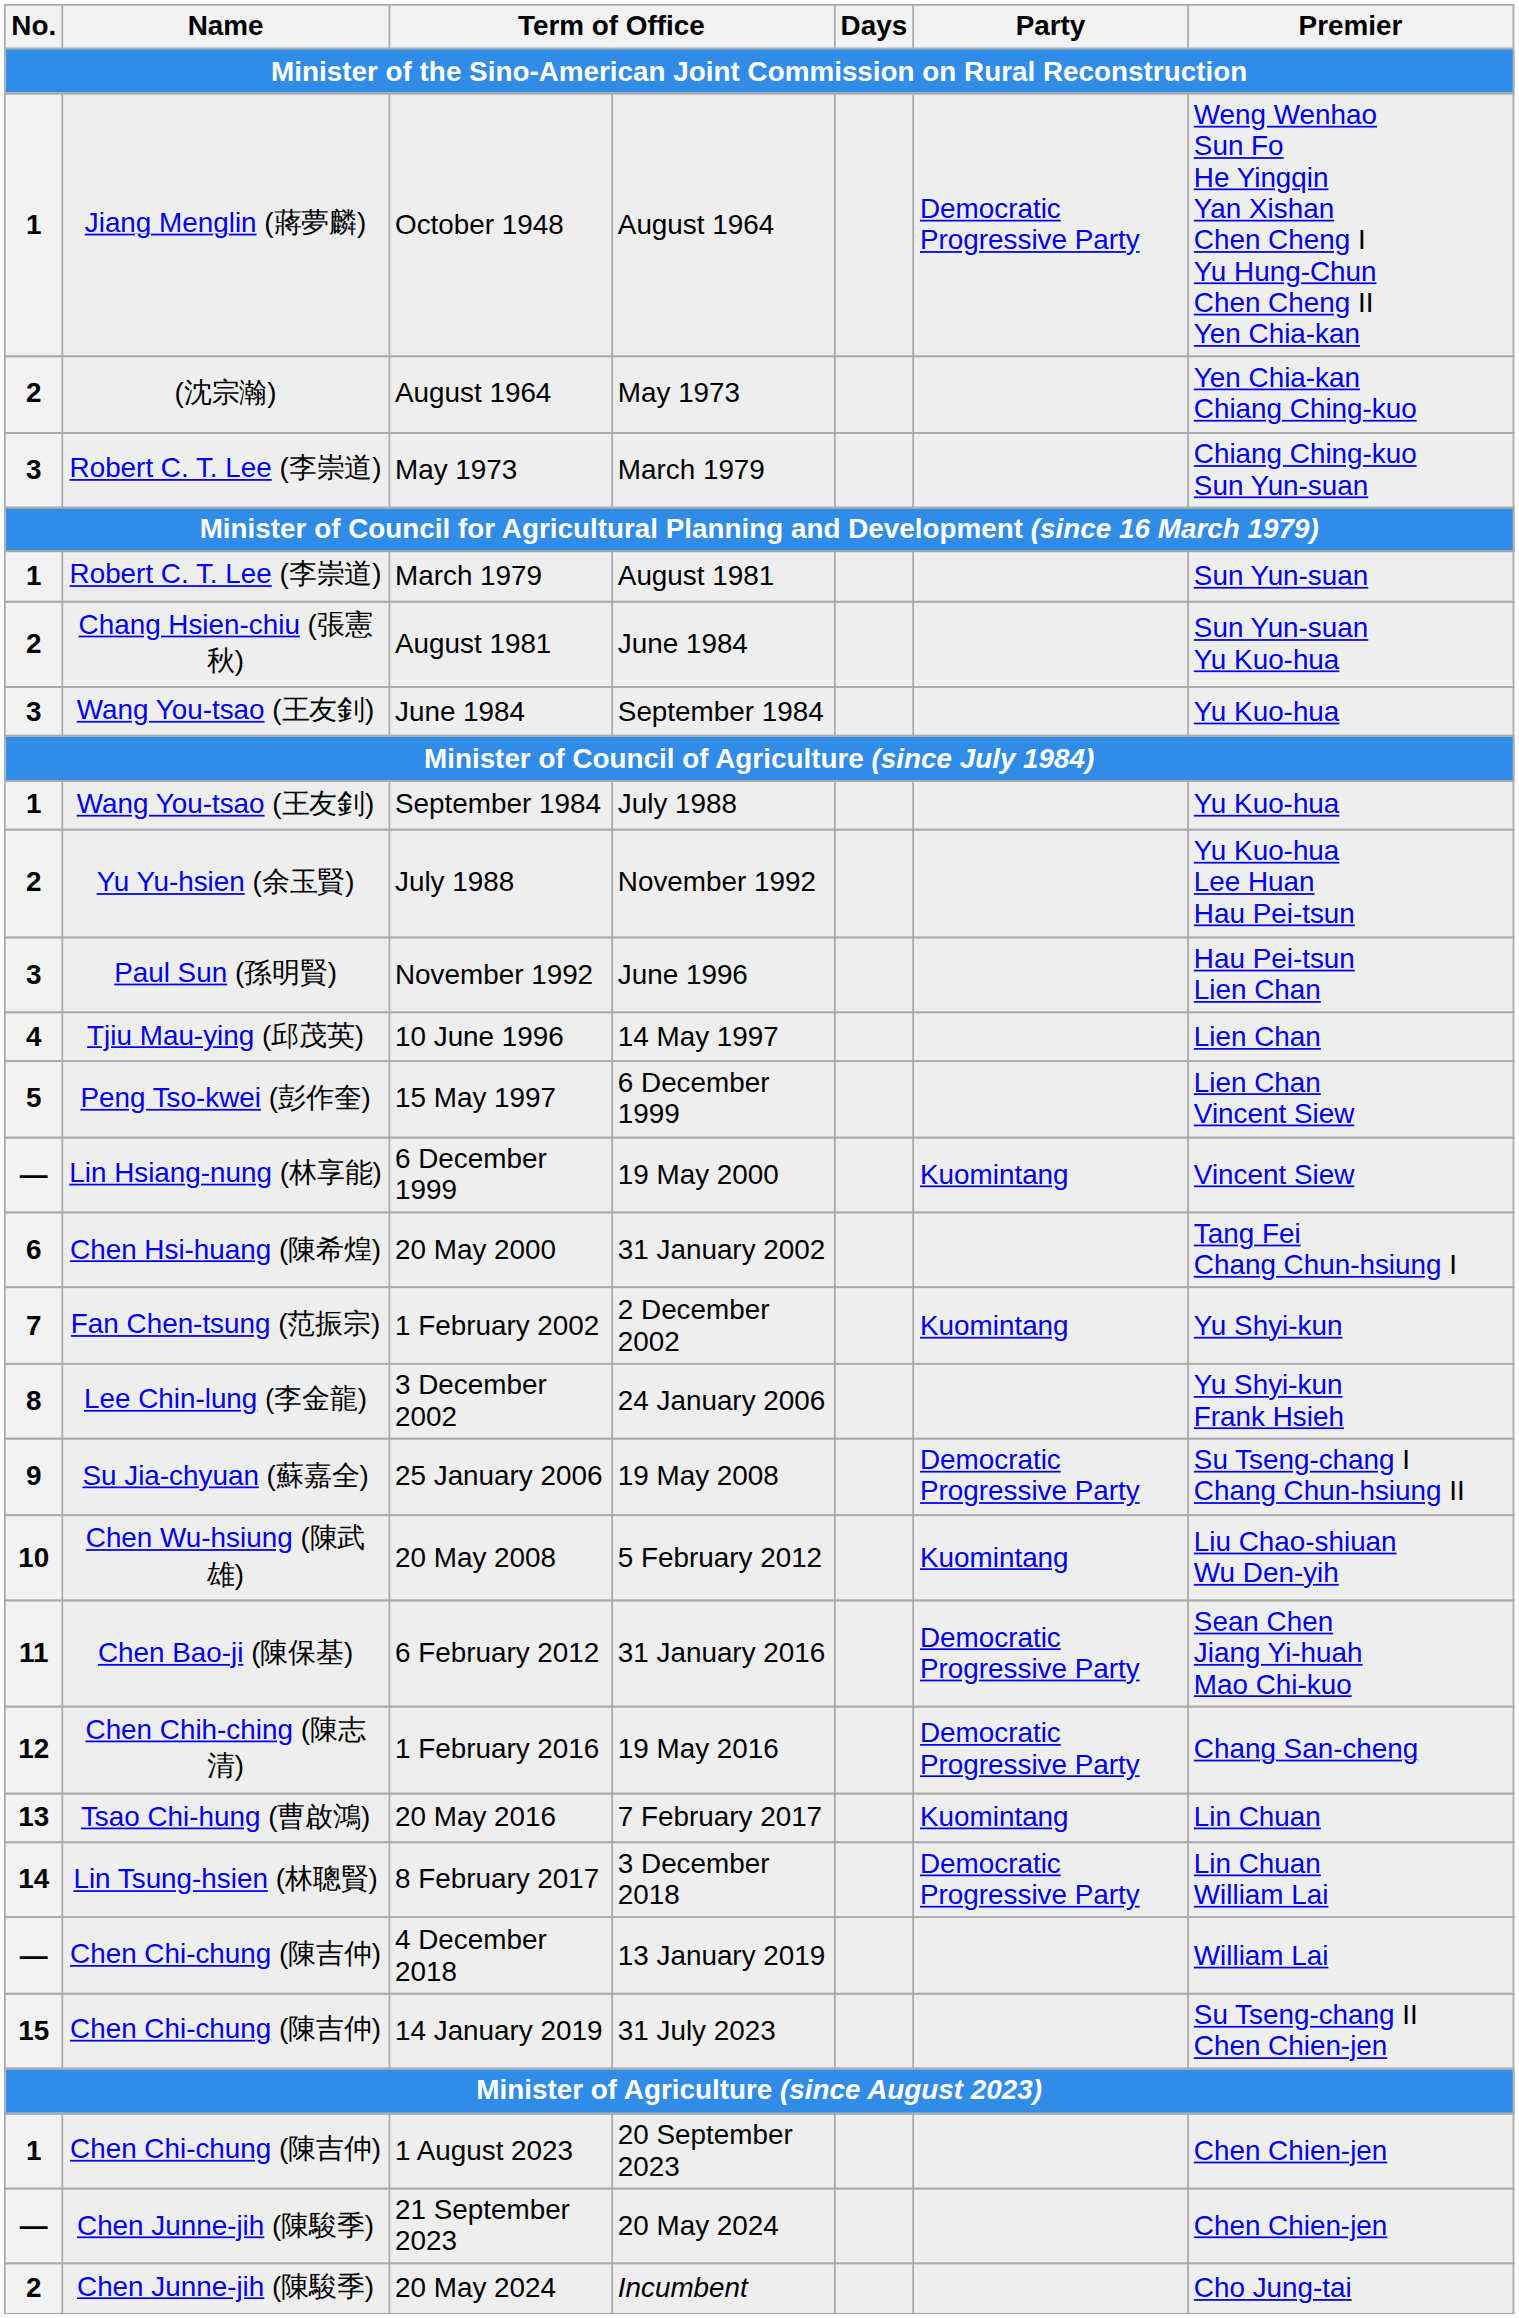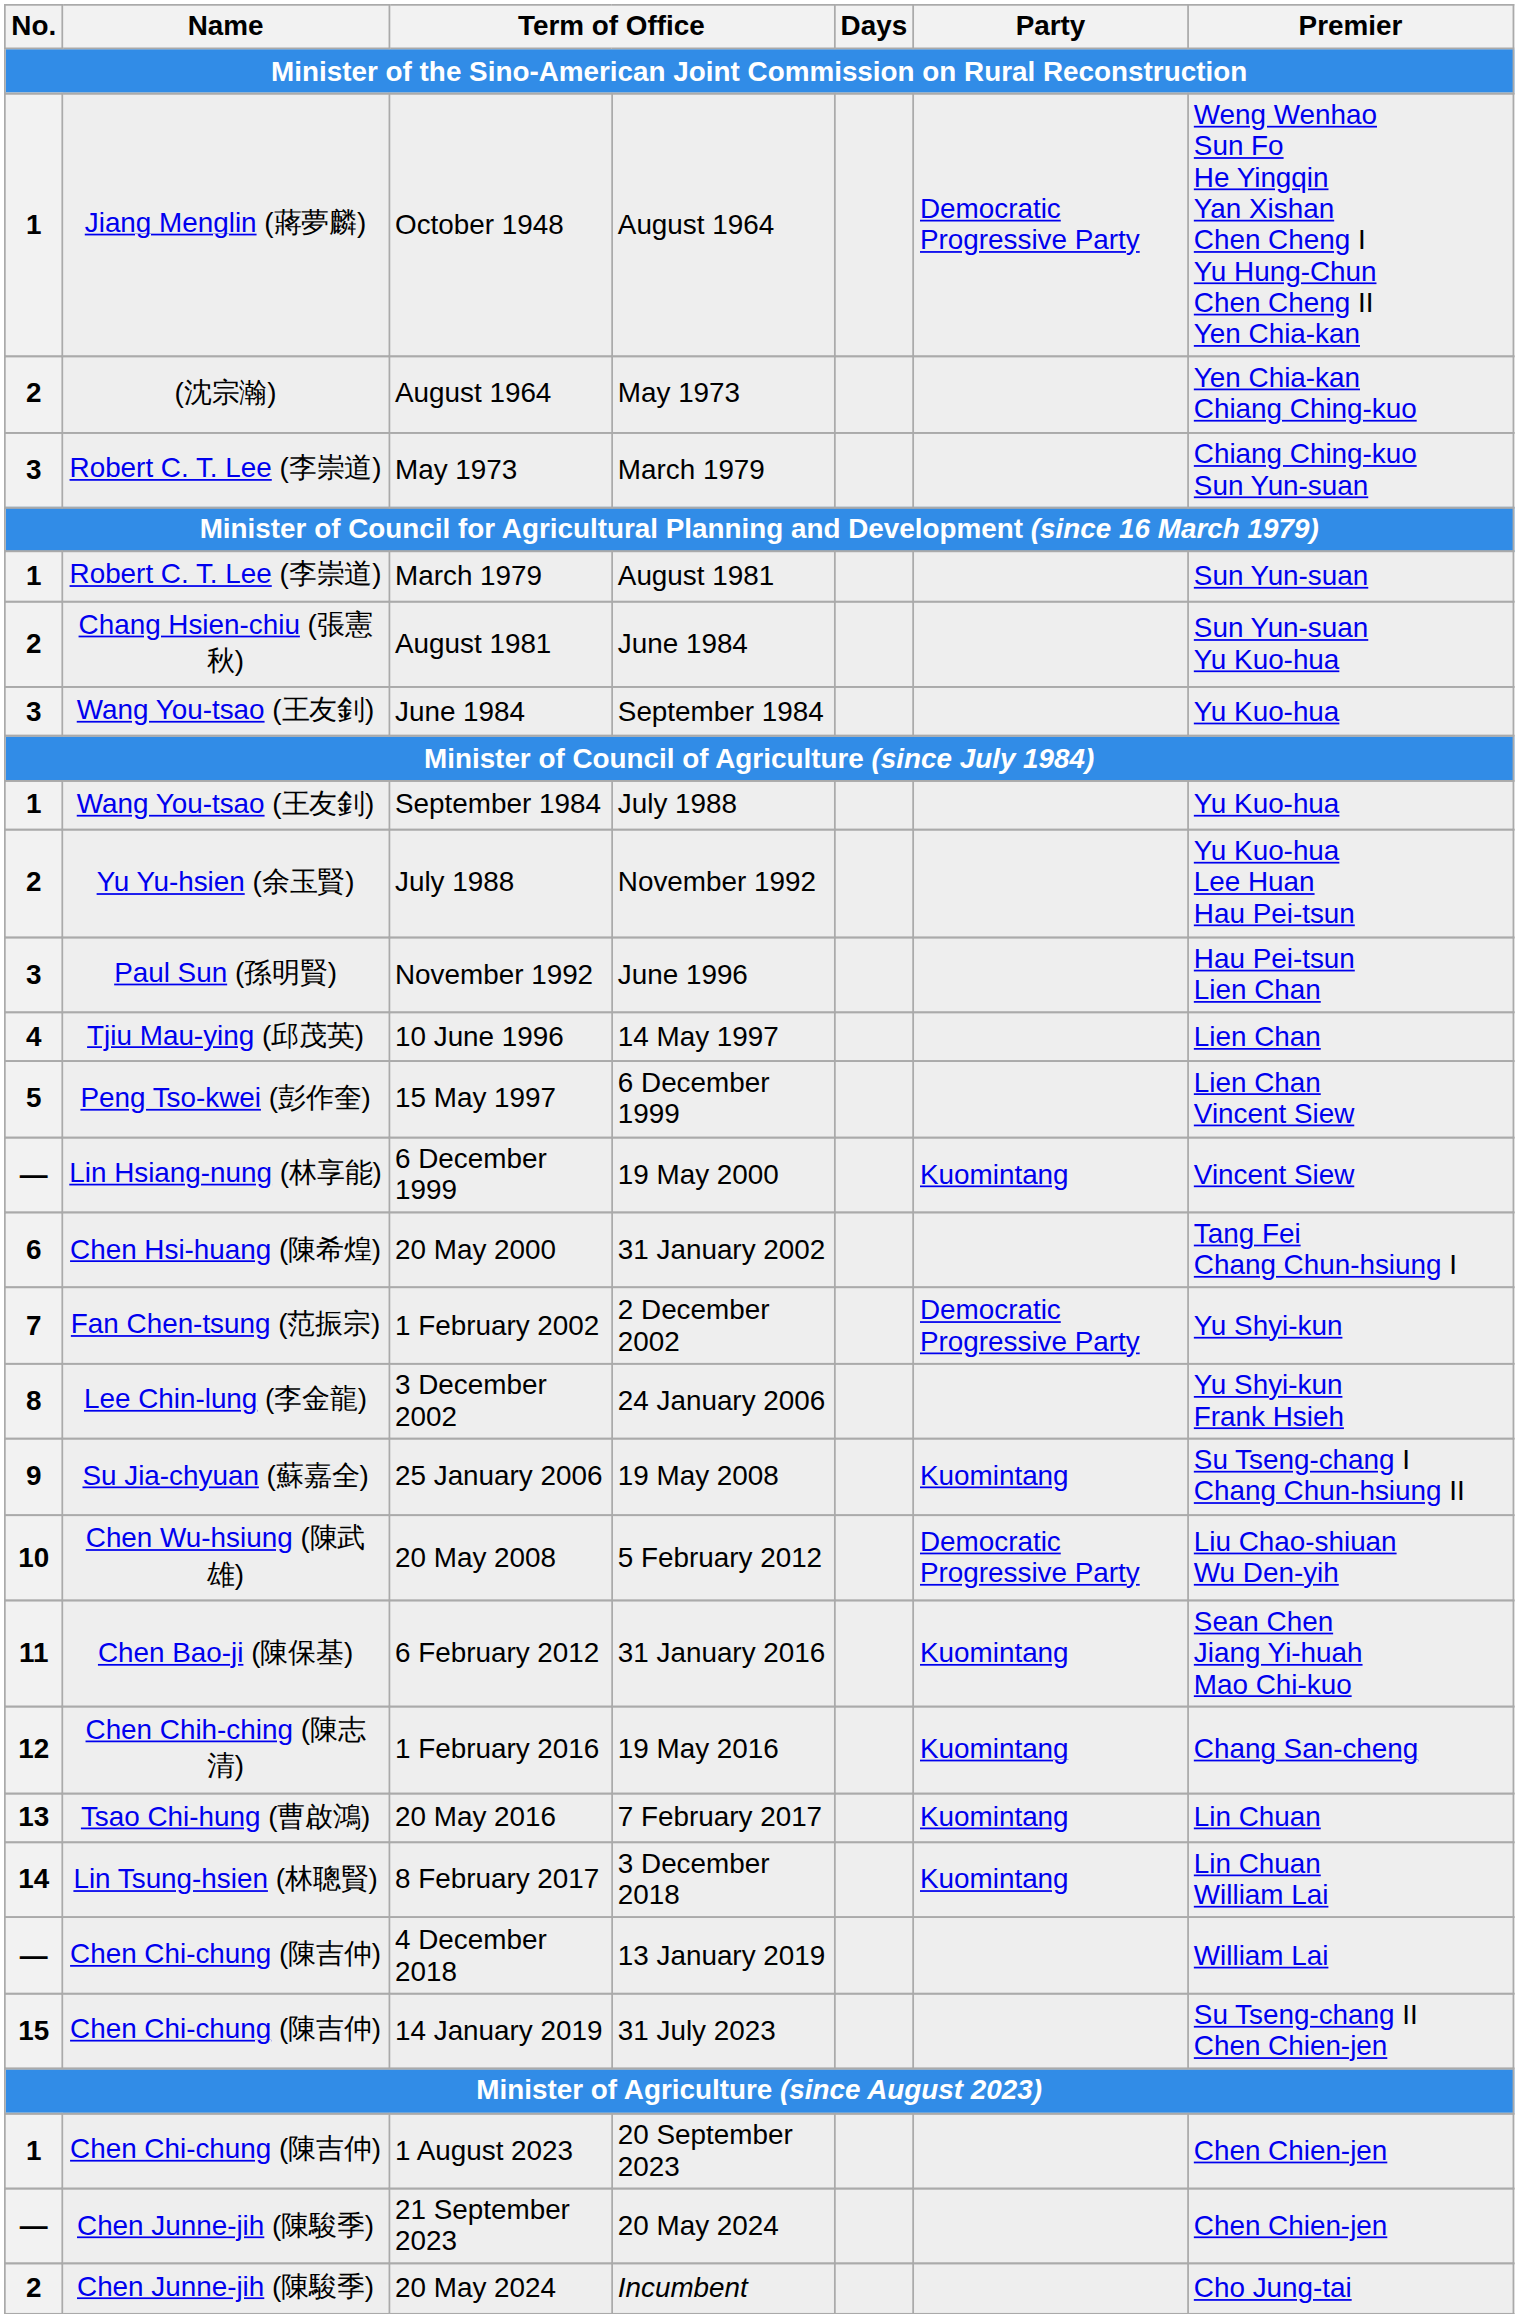(994, 1325) Kuomintang -> (1030, 1325) Democratic Progressive Party
(1030, 1476) Democratic Progressive Party -> (994, 1476) Kuomintang
(994, 1556) Kuomintang -> (1030, 1556) Democratic Progressive Party
(1030, 1653) Democratic Progressive Party -> (994, 1653) Kuomintang
(1030, 1749) Democratic Progressive Party -> (994, 1749) Kuomintang
(1030, 1879) Democratic Progressive Party -> (994, 1879) Kuomintang
